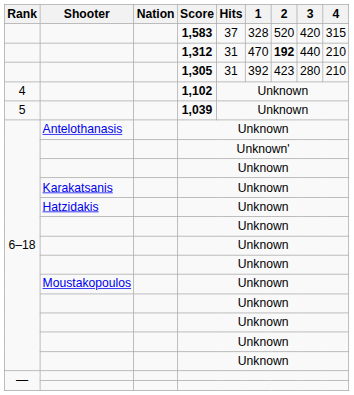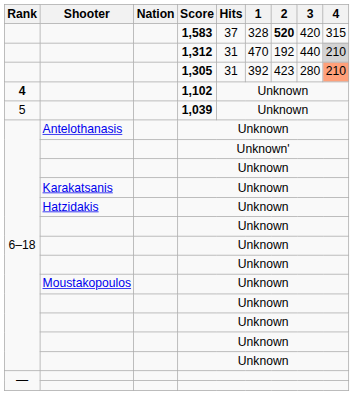(284, 33) normal -> (284, 33) bold
(284, 52) bold -> (284, 52) normal
(336, 52) no background -> (336, 52) lightgrey background
(336, 71) no background -> (336, 71) lightsalmon background
(22, 91) normal -> (22, 91) bold
